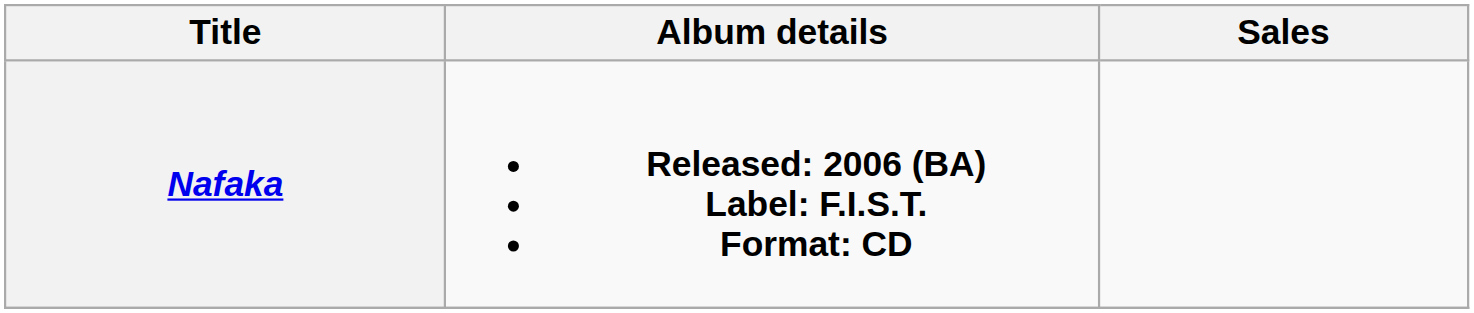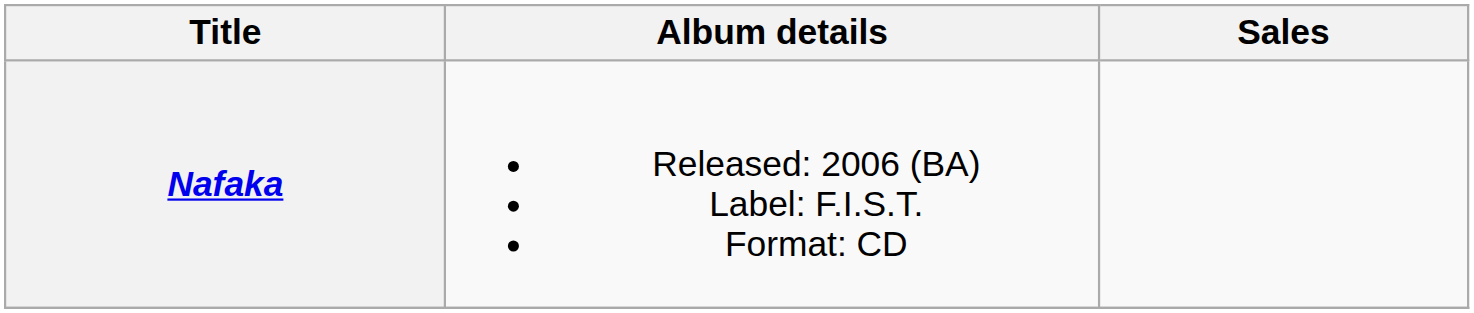(772, 204) bold -> (772, 204) normal
